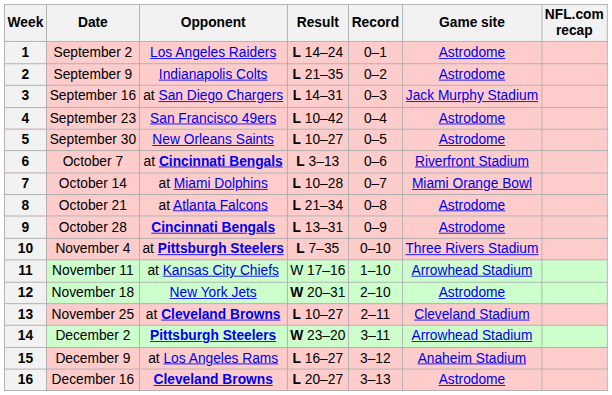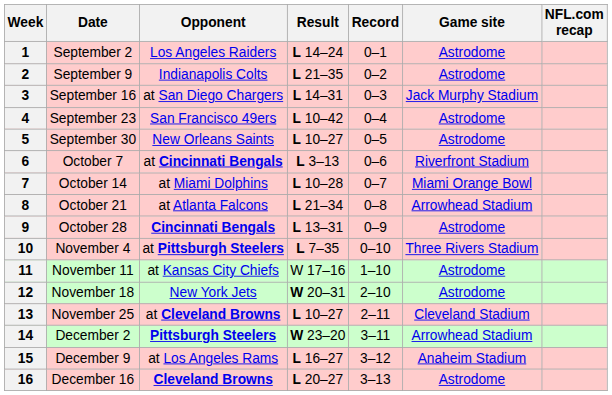(472, 205) Astrodome -> (472, 205) Arrowhead Stadium
(472, 270) Arrowhead Stadium -> (472, 270) Astrodome
